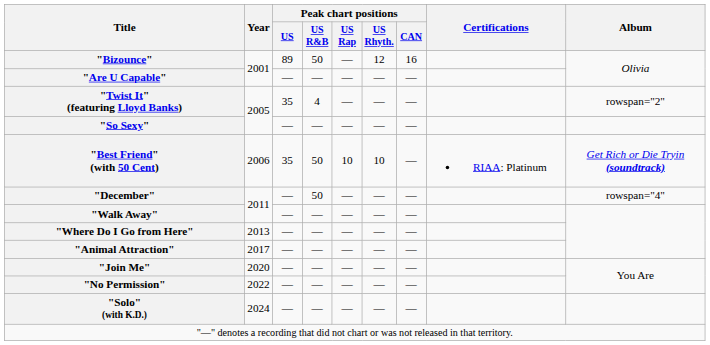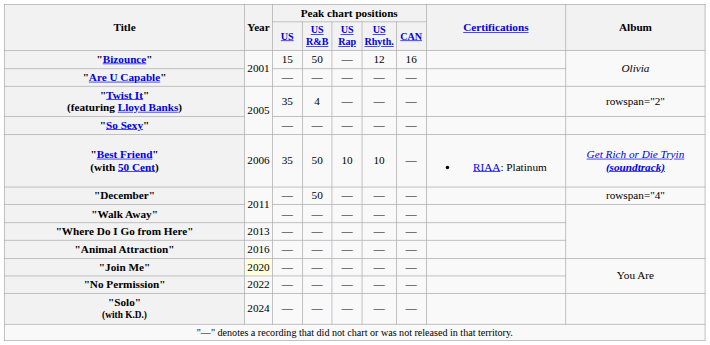(287, 59) 89 -> (287, 59) 15
(258, 249) 2017 -> (258, 249) 2016
(258, 267) no background -> (258, 267) lightyellow background
